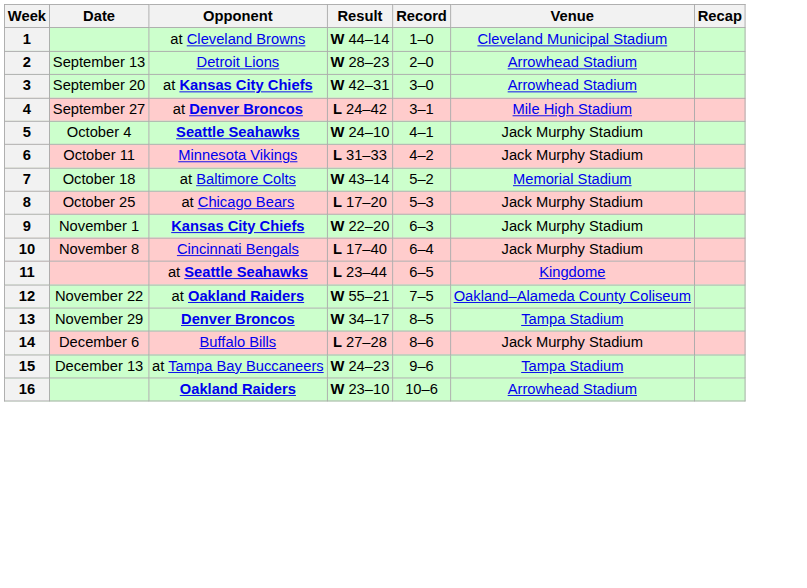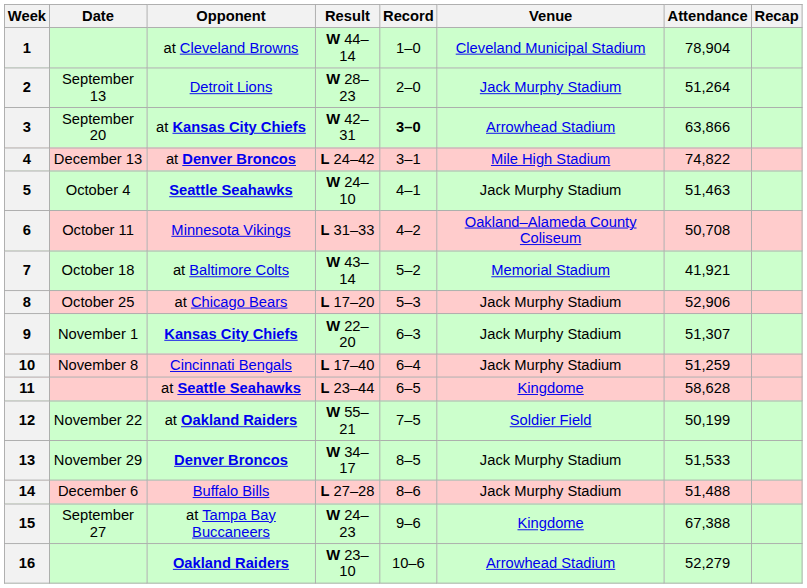+ column: (708, 16)
(572, 62) Arrowhead Stadium -> (551, 87) Jack Murphy Stadium
(422, 86) normal -> (408, 127) bold
(99, 109) September 27 -> (98, 159) December 13
(572, 156) Jack Murphy Stadium -> (551, 230) Oakland–Alameda County Coliseum
(572, 296) Oakland–Alameda County Coliseum -> (551, 420) Soldier Field
(572, 319) Tampa Stadium -> (551, 460) Jack Murphy Stadium
(99, 366) December 13 -> (98, 523) September 27
(572, 366) Tampa Stadium -> (551, 523) Kingdome
